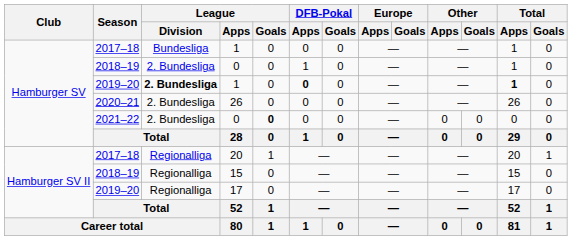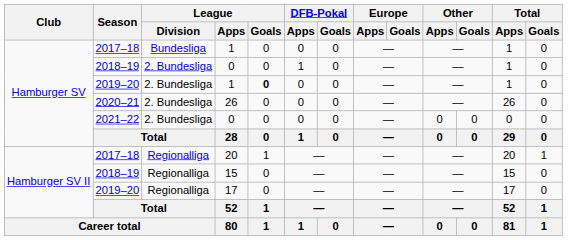(181, 84) bold -> (178, 84) normal
(271, 84) normal -> (266, 84) bold
(306, 84) bold -> (301, 84) normal
(514, 84) bold -> (509, 84) normal
(271, 119) bold -> (266, 119) normal
